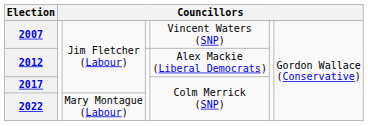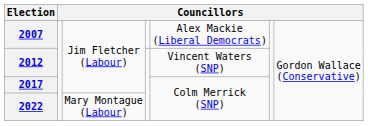(210, 35) Vincent Waters (SNP) -> (210, 35) Alex Mackie (Liberal Democrats)
(210, 62) Alex Mackie (Liberal Democrats) -> (210, 62) Vincent Waters (SNP)
